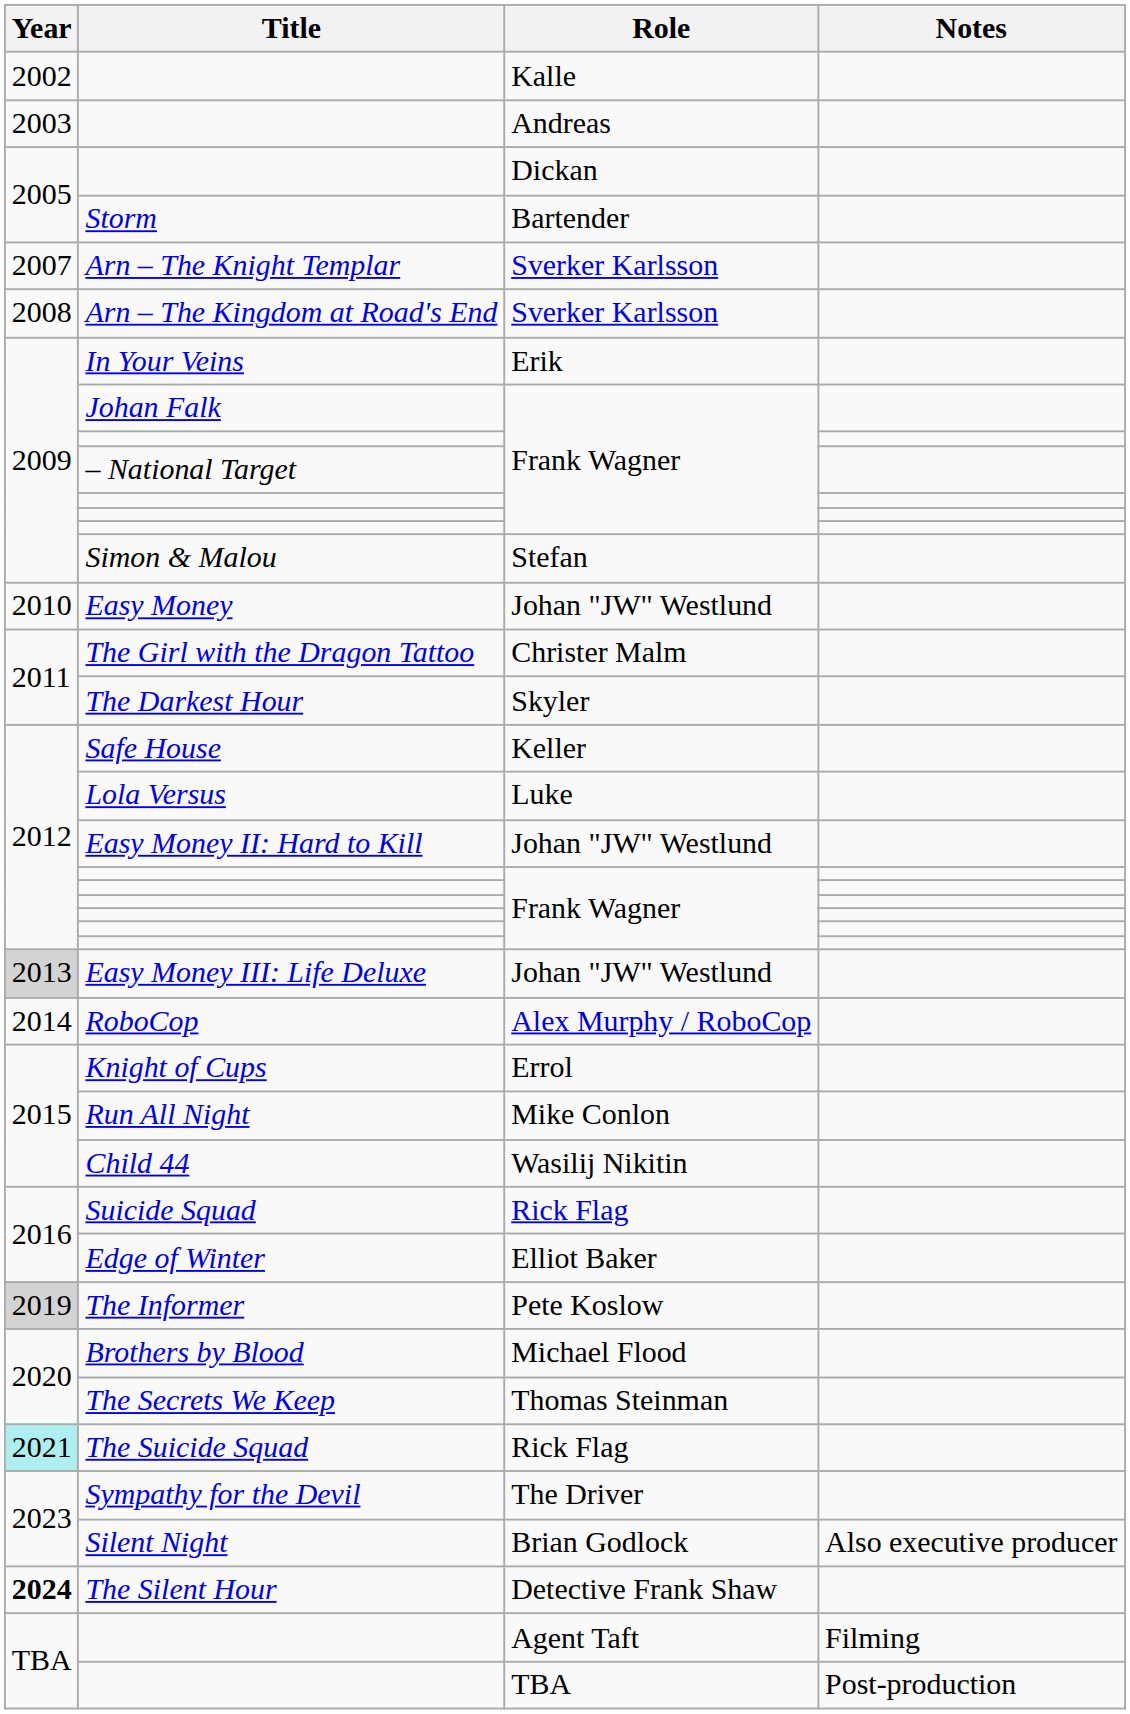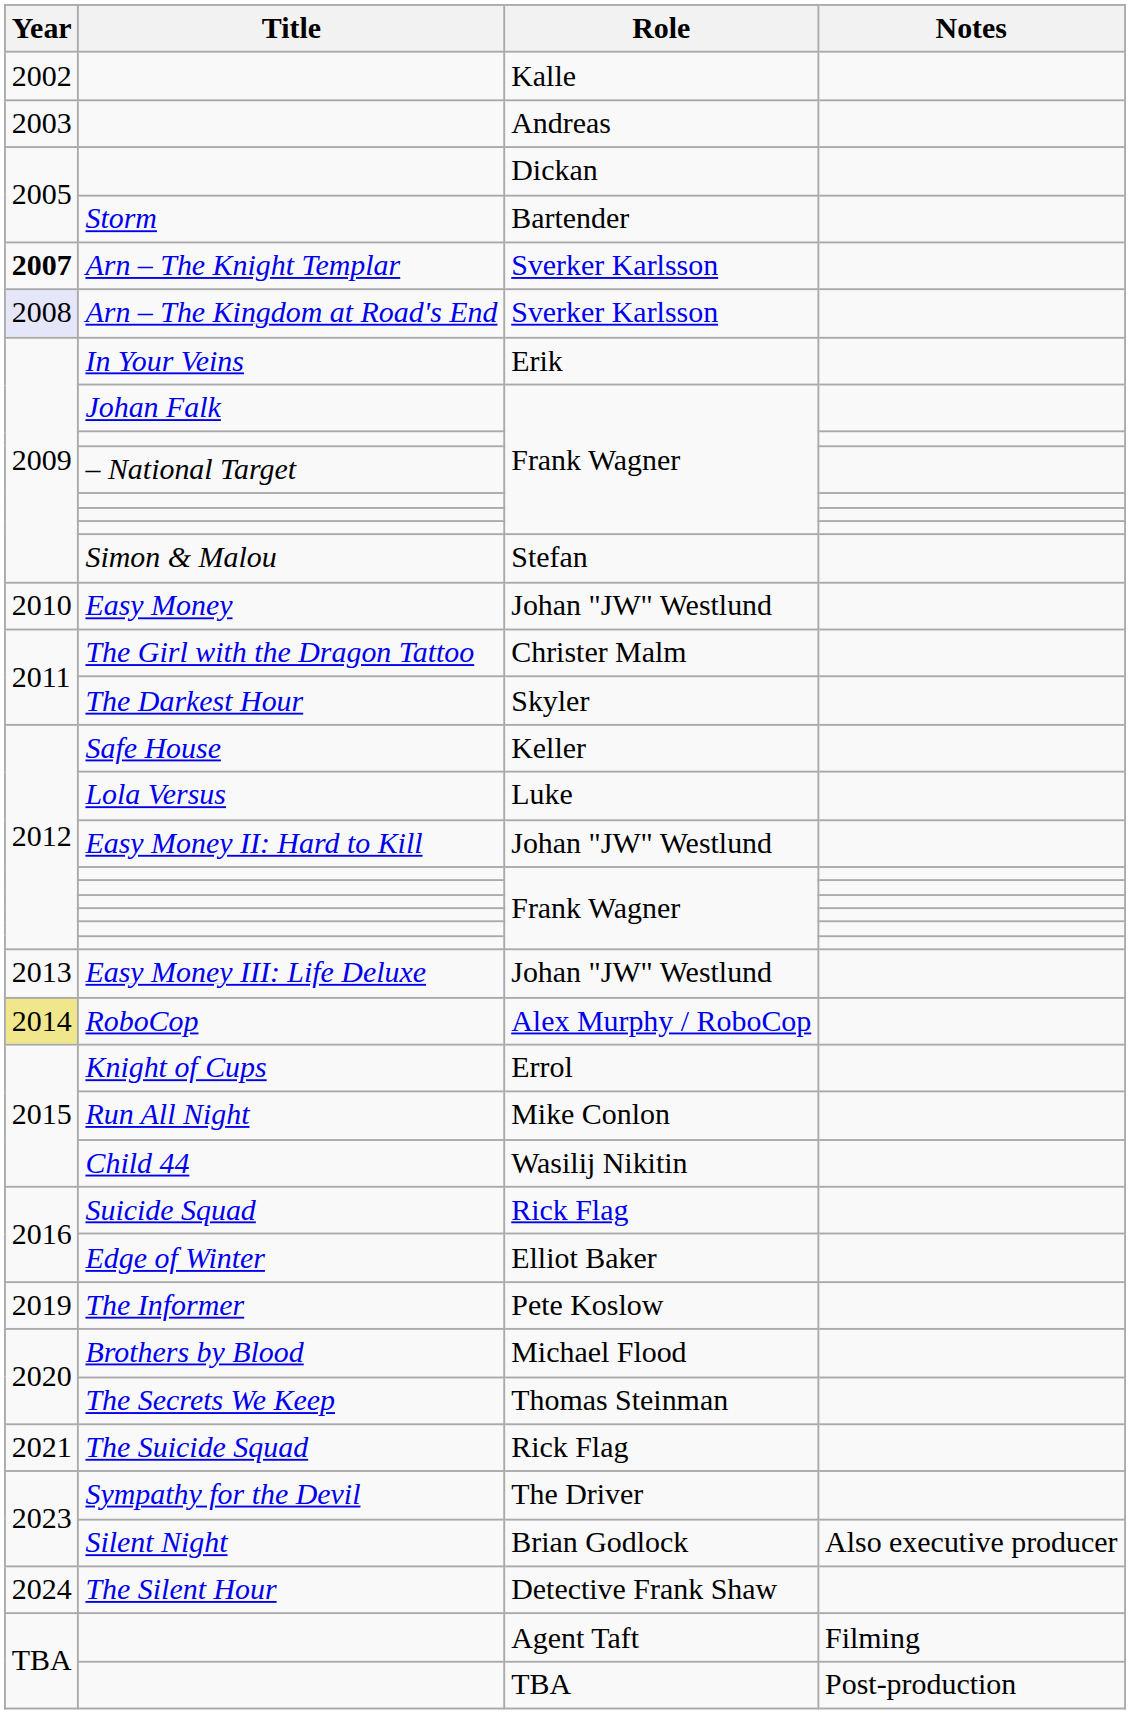(42, 265) normal -> (42, 265) bold
(42, 312) no background -> (42, 312) lavender background
(42, 972) lightgrey background -> (42, 972) no background
(42, 1020) no background -> (42, 1020) khaki background
(42, 1304) lightgrey background -> (42, 1304) no background
(42, 1447) paleturquoise background -> (42, 1447) no background
(42, 1589) bold -> (42, 1589) normal
